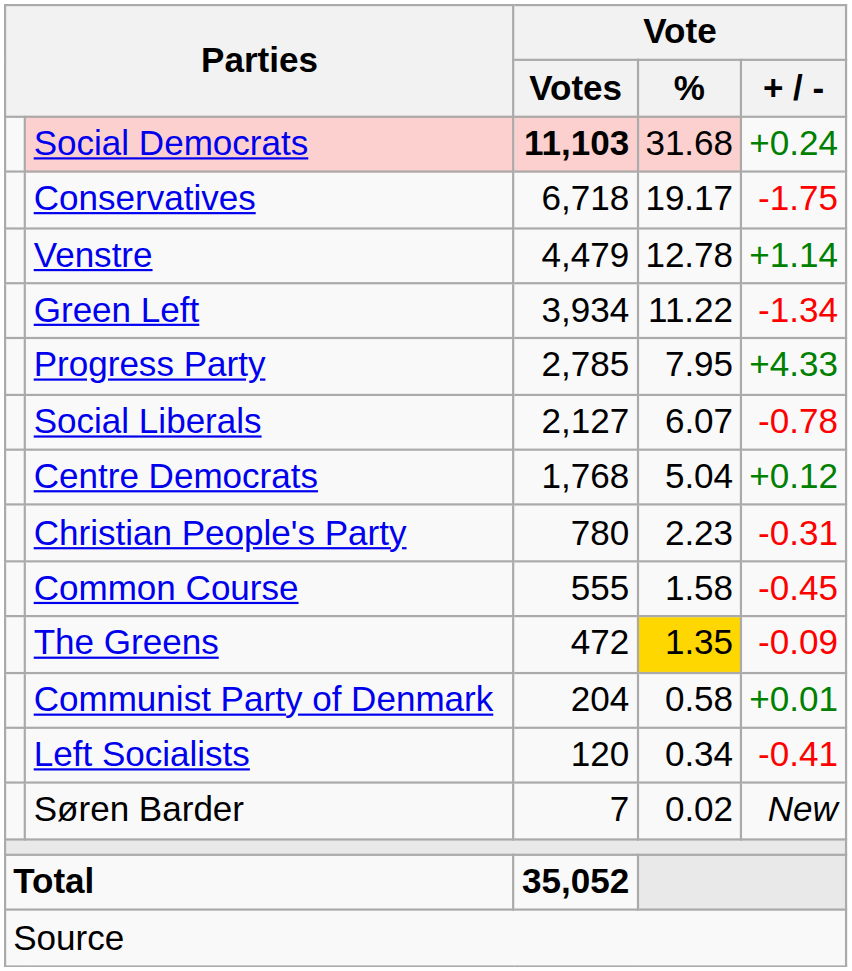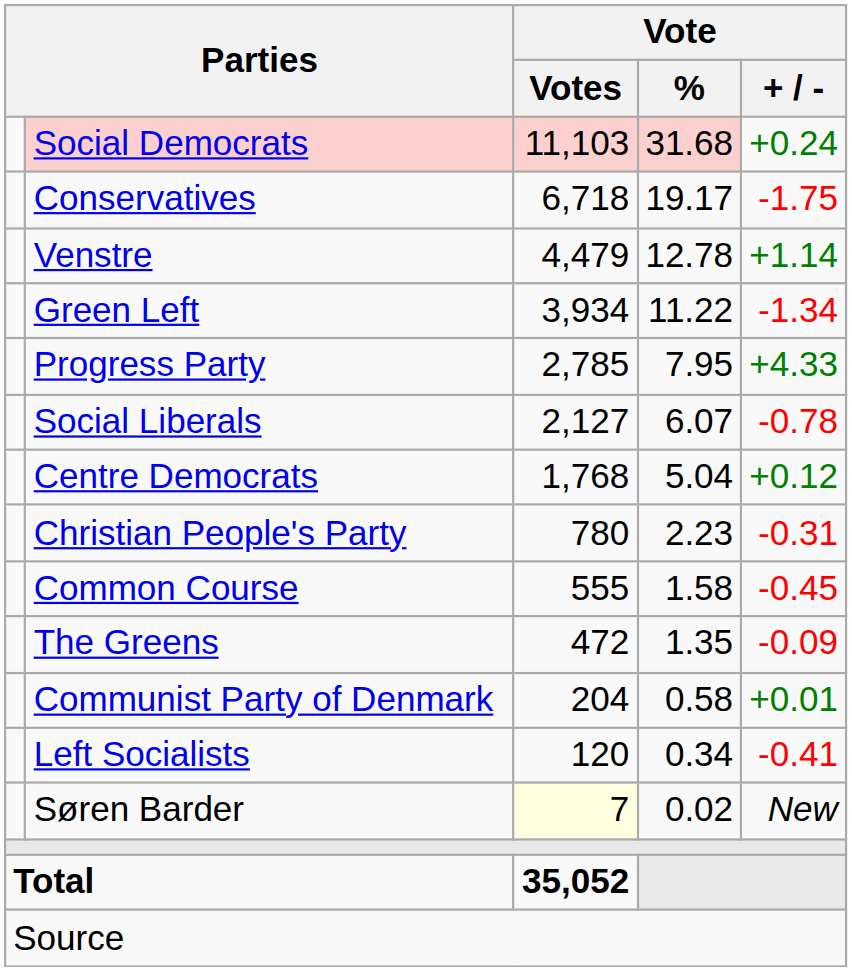(577, 143) bold -> (577, 143) normal
(699, 643) gold background -> (699, 643) no background
(619, 810) no background -> (619, 810) lightyellow background
